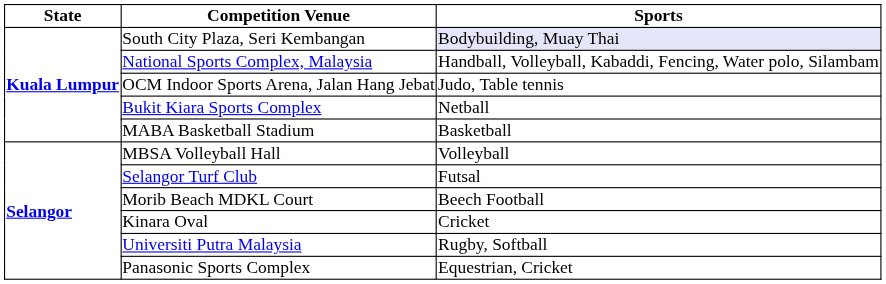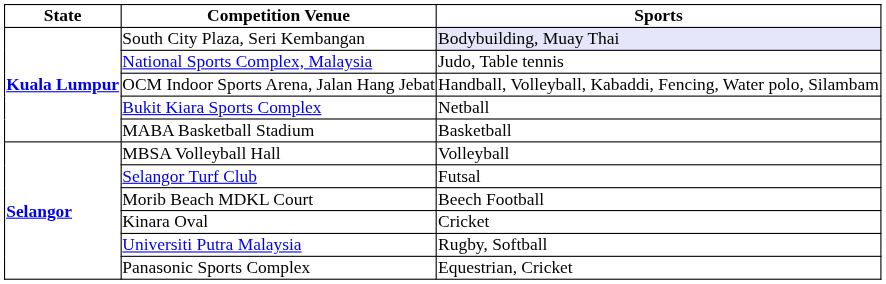(658, 61) Handball, Volleyball, Kabaddi, Fencing, Water polo, Silambam -> (501, 61) Judo, Table tennis
(501, 84) Judo, Table tennis -> (658, 84) Handball, Volleyball, Kabaddi, Fencing, Water polo, Silambam
